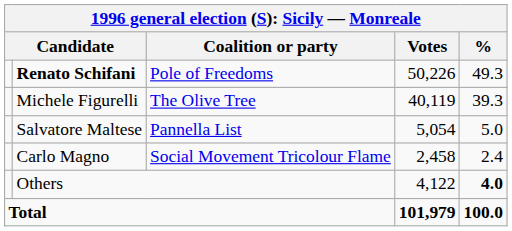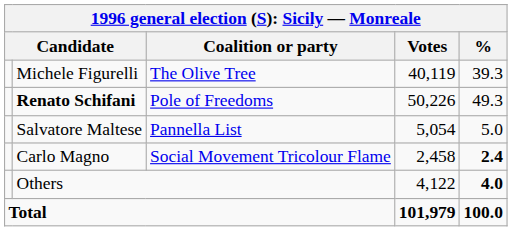rows swapped: (76, 73) <-> (77, 101)
(492, 156) normal -> (492, 156) bold
